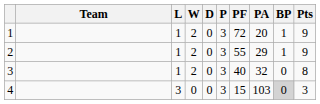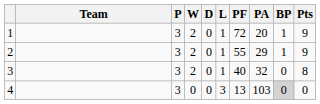columns swapped: (223, 14) <-> (178, 14)
(240, 90) 15 -> (240, 90) 13
(305, 90) 3 -> (305, 90) 0
